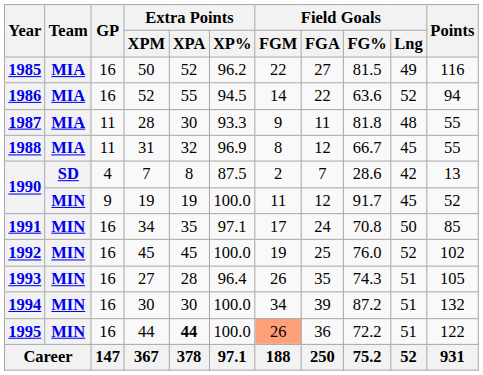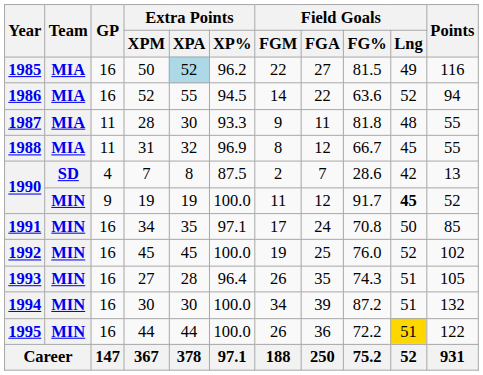(189, 69) no background -> (189, 69) lightblue background
(409, 200) normal -> (409, 200) bold
(189, 331) bold -> (189, 331) normal
(278, 331) lightsalmon background -> (278, 331) no background
(409, 331) no background -> (409, 331) gold background
